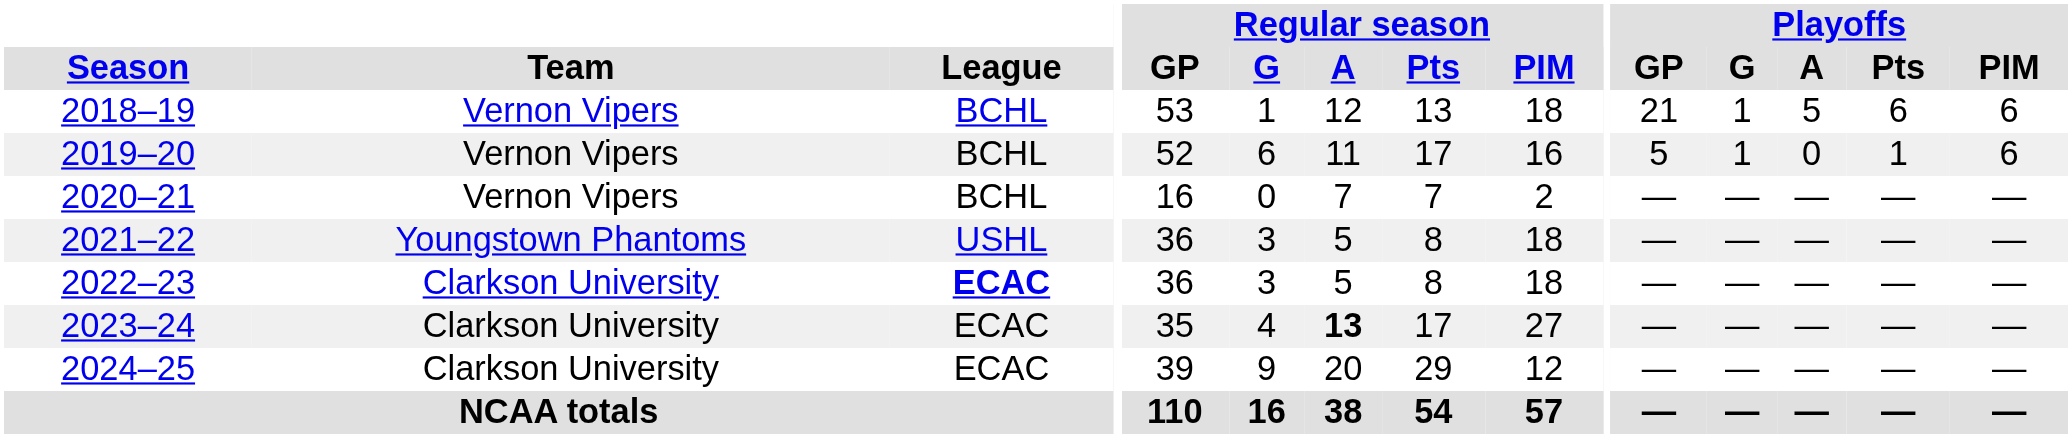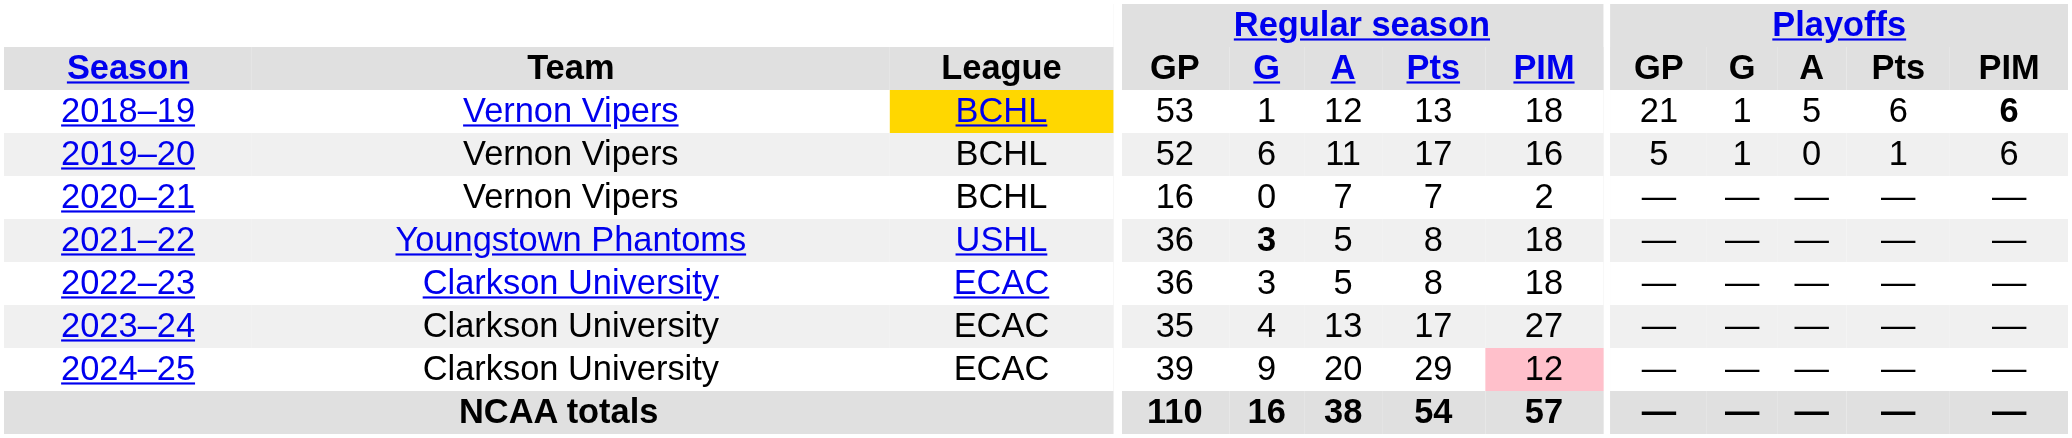(1001, 110) no background -> (1001, 110) gold background
(2009, 110) normal -> (2009, 110) bold
(1267, 239) normal -> (1267, 239) bold
(1001, 282) bold -> (1001, 282) normal
(1343, 325) bold -> (1343, 325) normal
(1544, 368) no background -> (1544, 368) pink background
